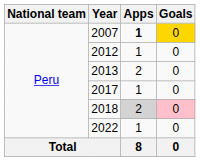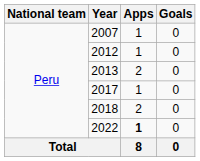(139, 33) bold -> (139, 33) normal
(176, 33) gold background -> (176, 33) no background
(139, 109) lightgrey background -> (139, 109) no background
(176, 109) pink background -> (176, 109) no background
(139, 128) normal -> (139, 128) bold
